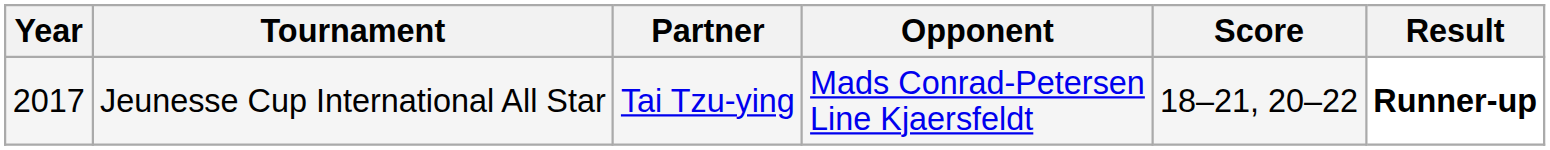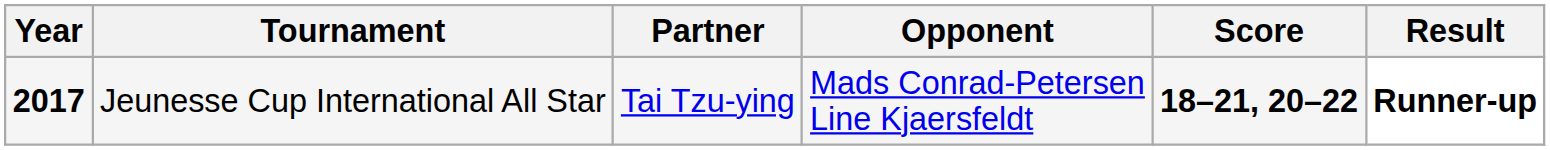(49, 100) normal -> (49, 100) bold
(1259, 100) normal -> (1259, 100) bold
